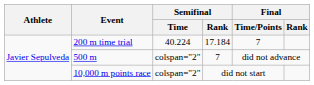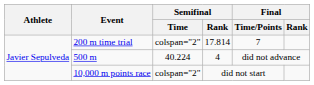(178, 42) 40.224 -> (178, 42) colspan="2"
(217, 42) 17.184 -> (217, 42) 17.814
(178, 58) colspan="2" -> (178, 58) 40.224
(217, 58) 7 -> (217, 58) 4
